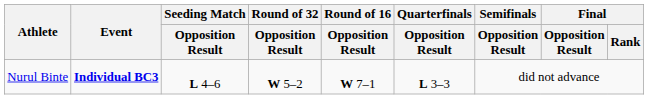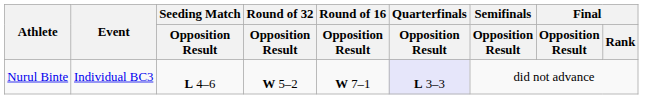(116, 76) bold -> (114, 76) normal
(434, 84) no background -> (429, 84) lavender background
